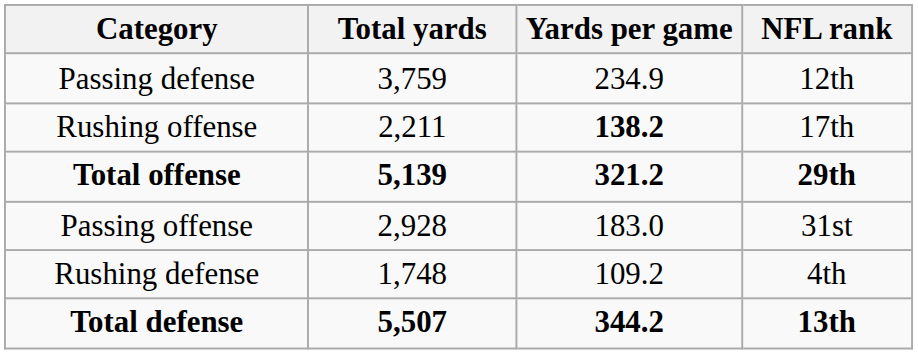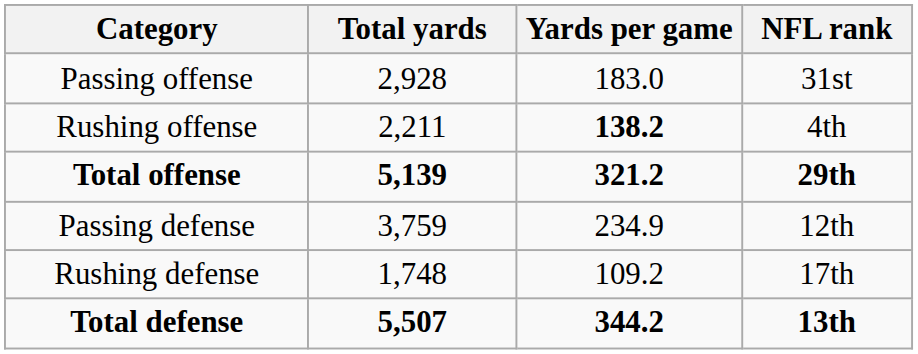rows swapped: (157, 224) <-> (157, 77)
(827, 126) 17th -> (827, 126) 4th
(827, 273) 4th -> (827, 273) 17th
